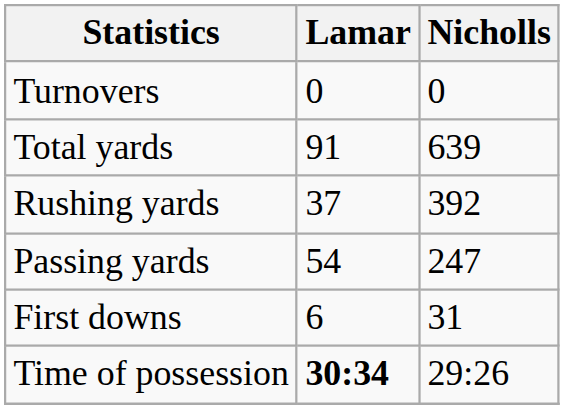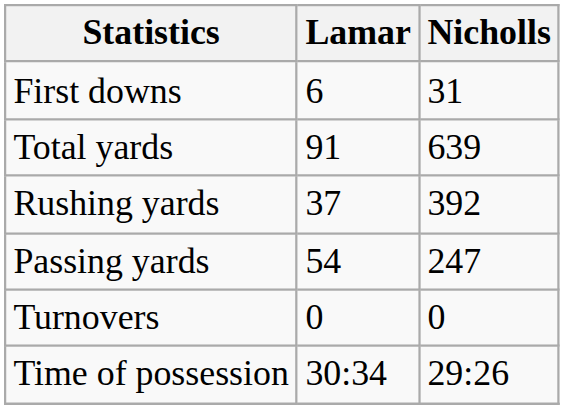rows swapped: (98, 317) <-> (86, 89)
(347, 373) bold -> (346, 373) normal
